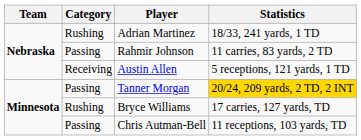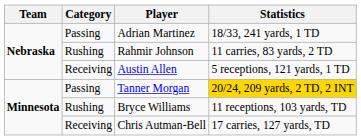(84, 32) Rushing -> (83, 32) Passing
(83, 51) Passing -> (84, 51) Rushing
(271, 107) 17 carries, 127 yards, TD -> (279, 107) 11 receptions, 103 yards, TD
(83, 125) Passing -> (88, 125) Receiving
(279, 125) 11 receptions, 103 yards, TD -> (271, 125) 17 carries, 127 yards, TD
